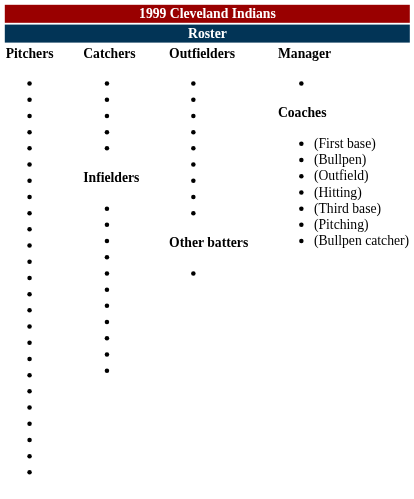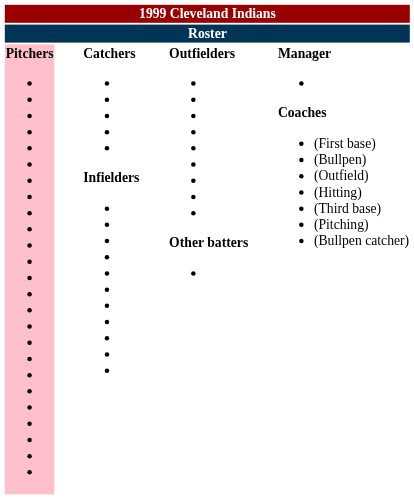(30, 263) no background -> (30, 263) pink background
